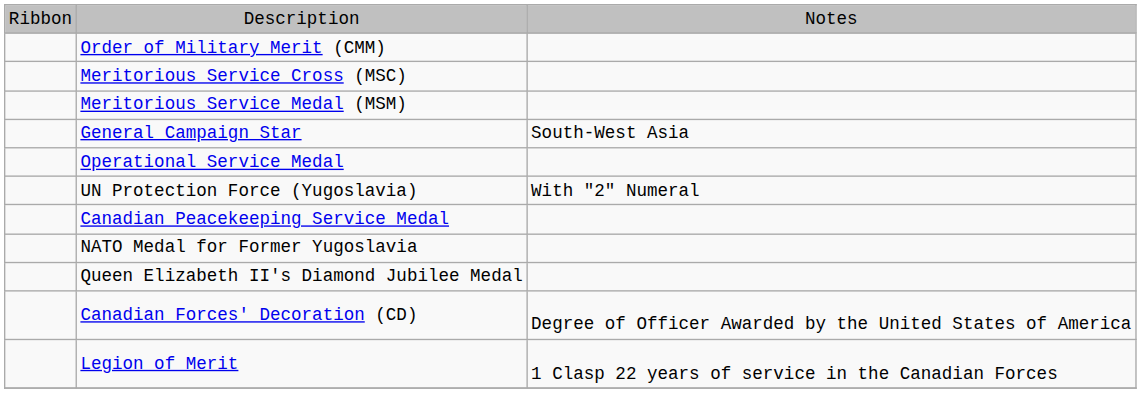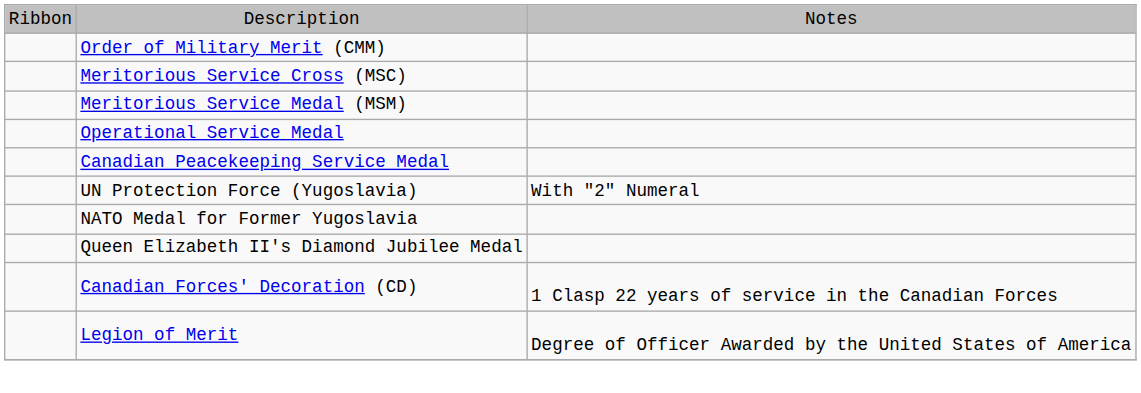- row: (191, 133)
rows swapped: (265, 219) <-> (249, 191)
(831, 325) Degree of Officer Awarded by the United States of America -> (794, 297) 1 Clasp 22 years of service in the Canadian Forces
(794, 374) 1 Clasp 22 years of service in the Canadian Forces -> (831, 346) Degree of Officer Awarded by the United States of America
